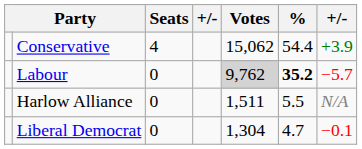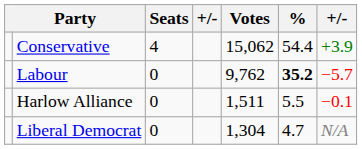(245, 74) lightgrey background -> (245, 74) no background
(335, 102) N/A -> (337, 102) −0.1
(337, 130) −0.1 -> (335, 130) N/A
